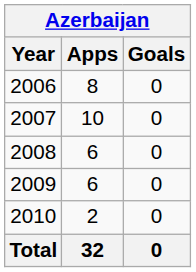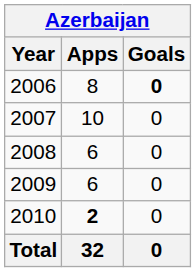(156, 86) normal -> (156, 86) bold
(92, 217) normal -> (92, 217) bold
